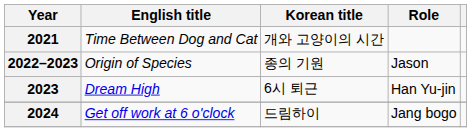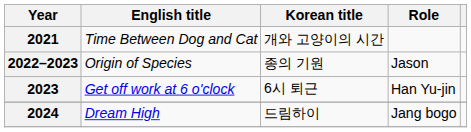(122, 89) Dream High -> (160, 89) Get off work at 6 o'clock
(160, 114) Get off work at 6 o'clock -> (122, 114) Dream High
